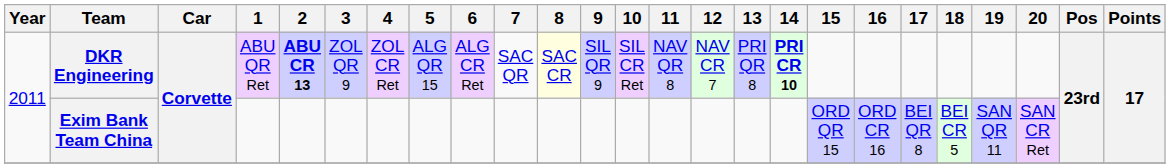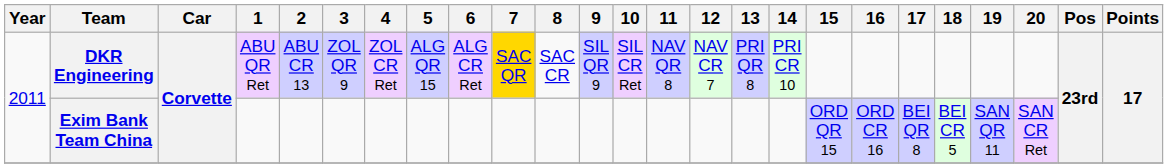(302, 65) bold -> (301, 65) normal
(516, 65) no background -> (514, 65) gold background
(559, 65) lightyellow background -> (557, 65) no background
(789, 65) bold -> (787, 65) normal
